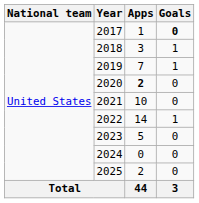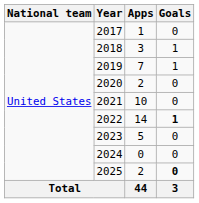(175, 31) bold -> (175, 31) normal
(141, 84) bold -> (141, 84) normal
(175, 119) normal -> (175, 119) bold
(175, 171) normal -> (175, 171) bold
